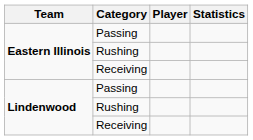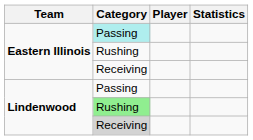(117, 32) no background -> (117, 32) paleturquoise background
(117, 107) no background -> (117, 107) lightgreen background
(122, 125) no background -> (122, 125) lightgrey background
